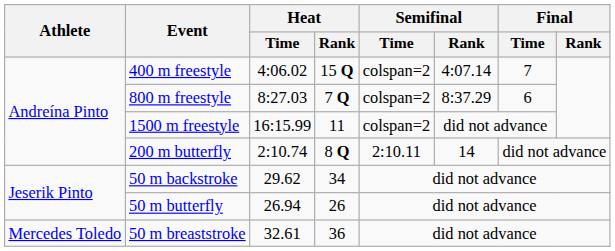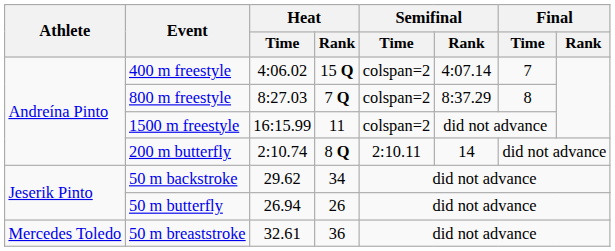(528, 98) 6 -> (528, 98) 8
